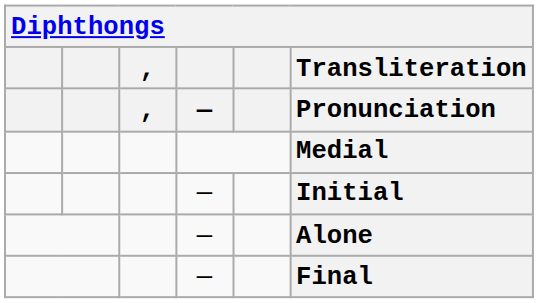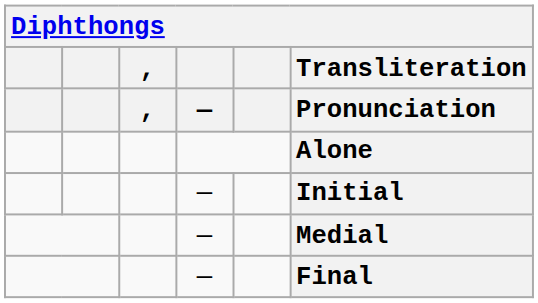(342, 152) Medial -> (335, 152) Alone
(335, 235) Alone -> (342, 235) Medial
